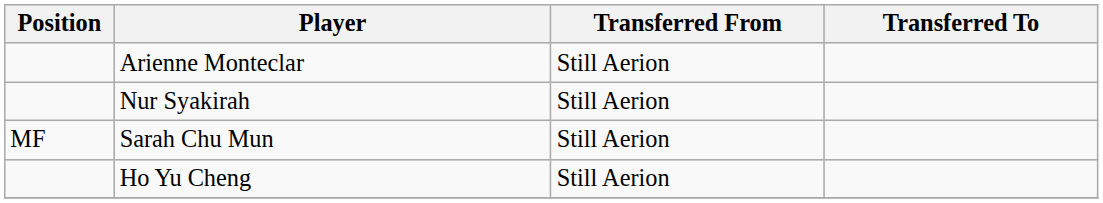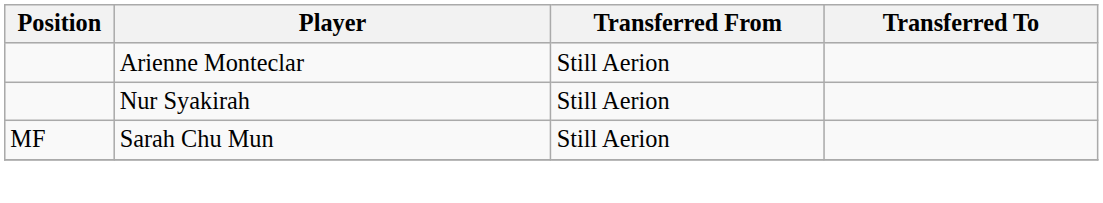- row: (185, 178)
